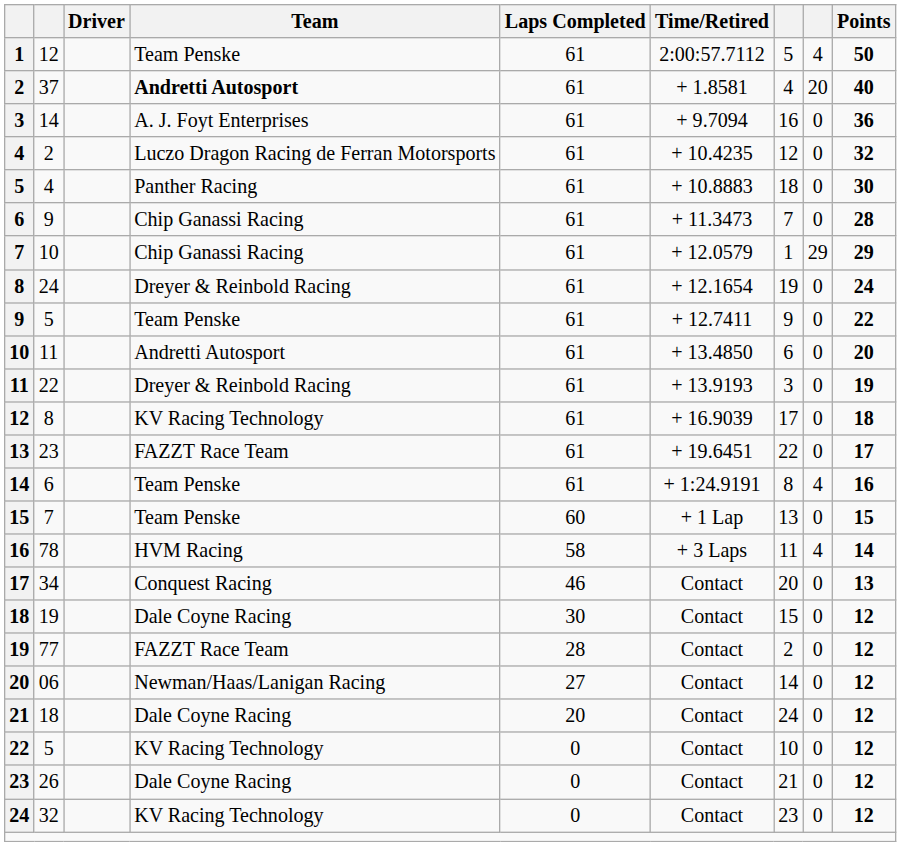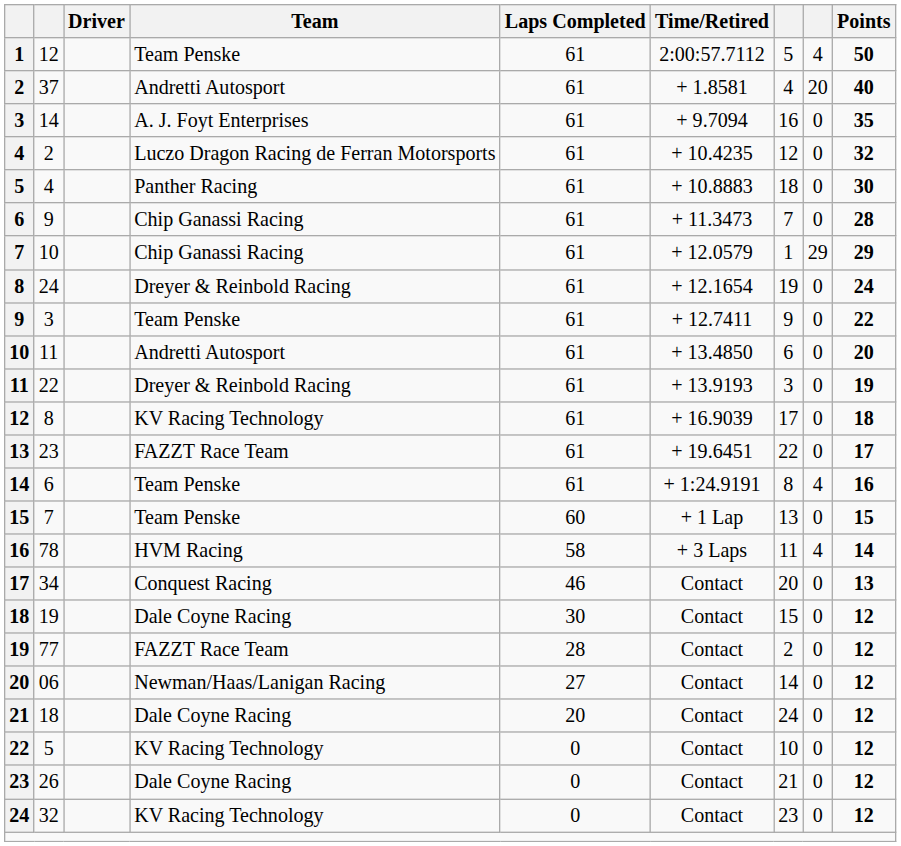(216, 87) bold -> (210, 87) normal
(864, 120) 36 -> (864, 120) 35
(49, 318) 5 -> (49, 318) 3
